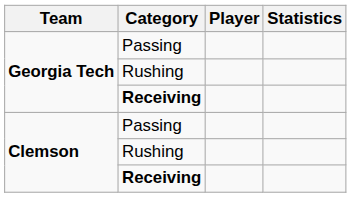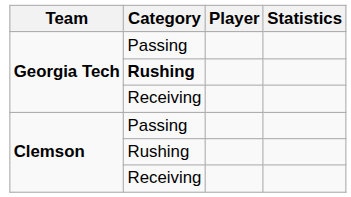(153, 71) normal -> (161, 71) bold
(162, 98) bold -> (164, 98) normal
(162, 178) bold -> (164, 178) normal
